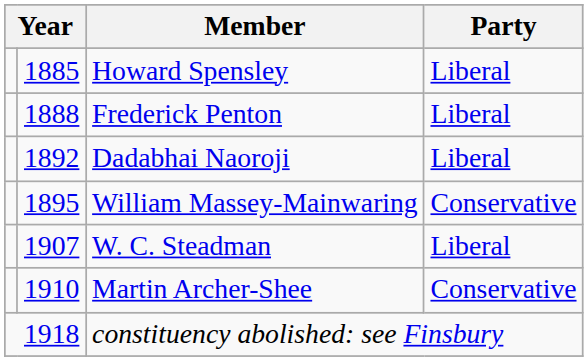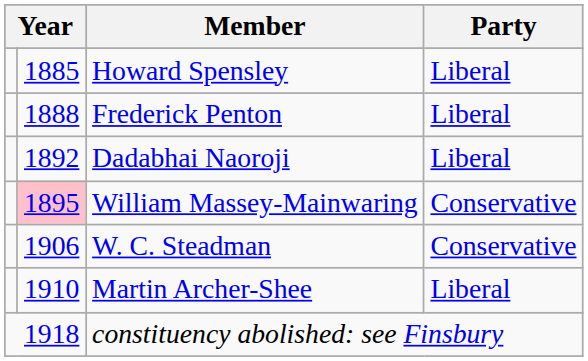(52, 202) no background -> (52, 202) pink background
(52, 245) 1907 -> (52, 245) 1906
(470, 245) Liberal -> (503, 245) Conservative
(503, 289) Conservative -> (470, 289) Liberal
